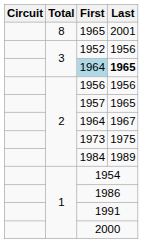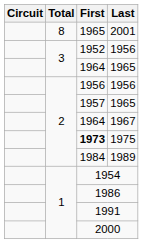(92, 67) lightblue background -> (92, 67) no background
(123, 67) bold -> (123, 67) normal
(92, 139) normal -> (92, 139) bold
